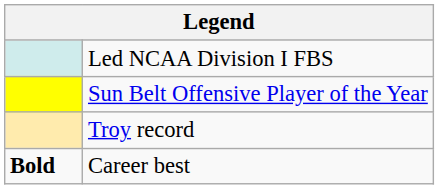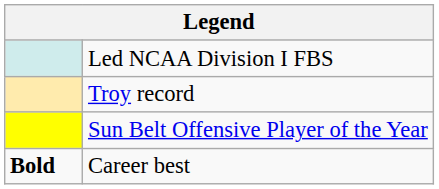rows swapped: (258, 93) <-> (141, 129)
